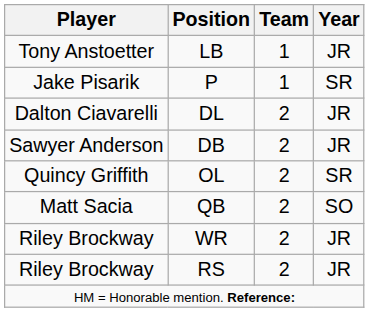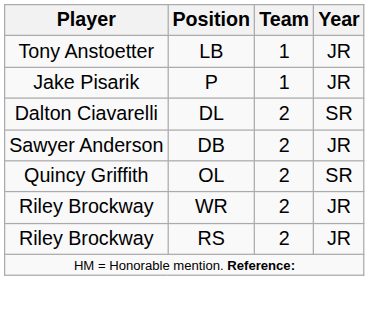(339, 82) SR -> (339, 82) JR
(339, 113) JR -> (339, 113) SR
- row: (211, 207)
